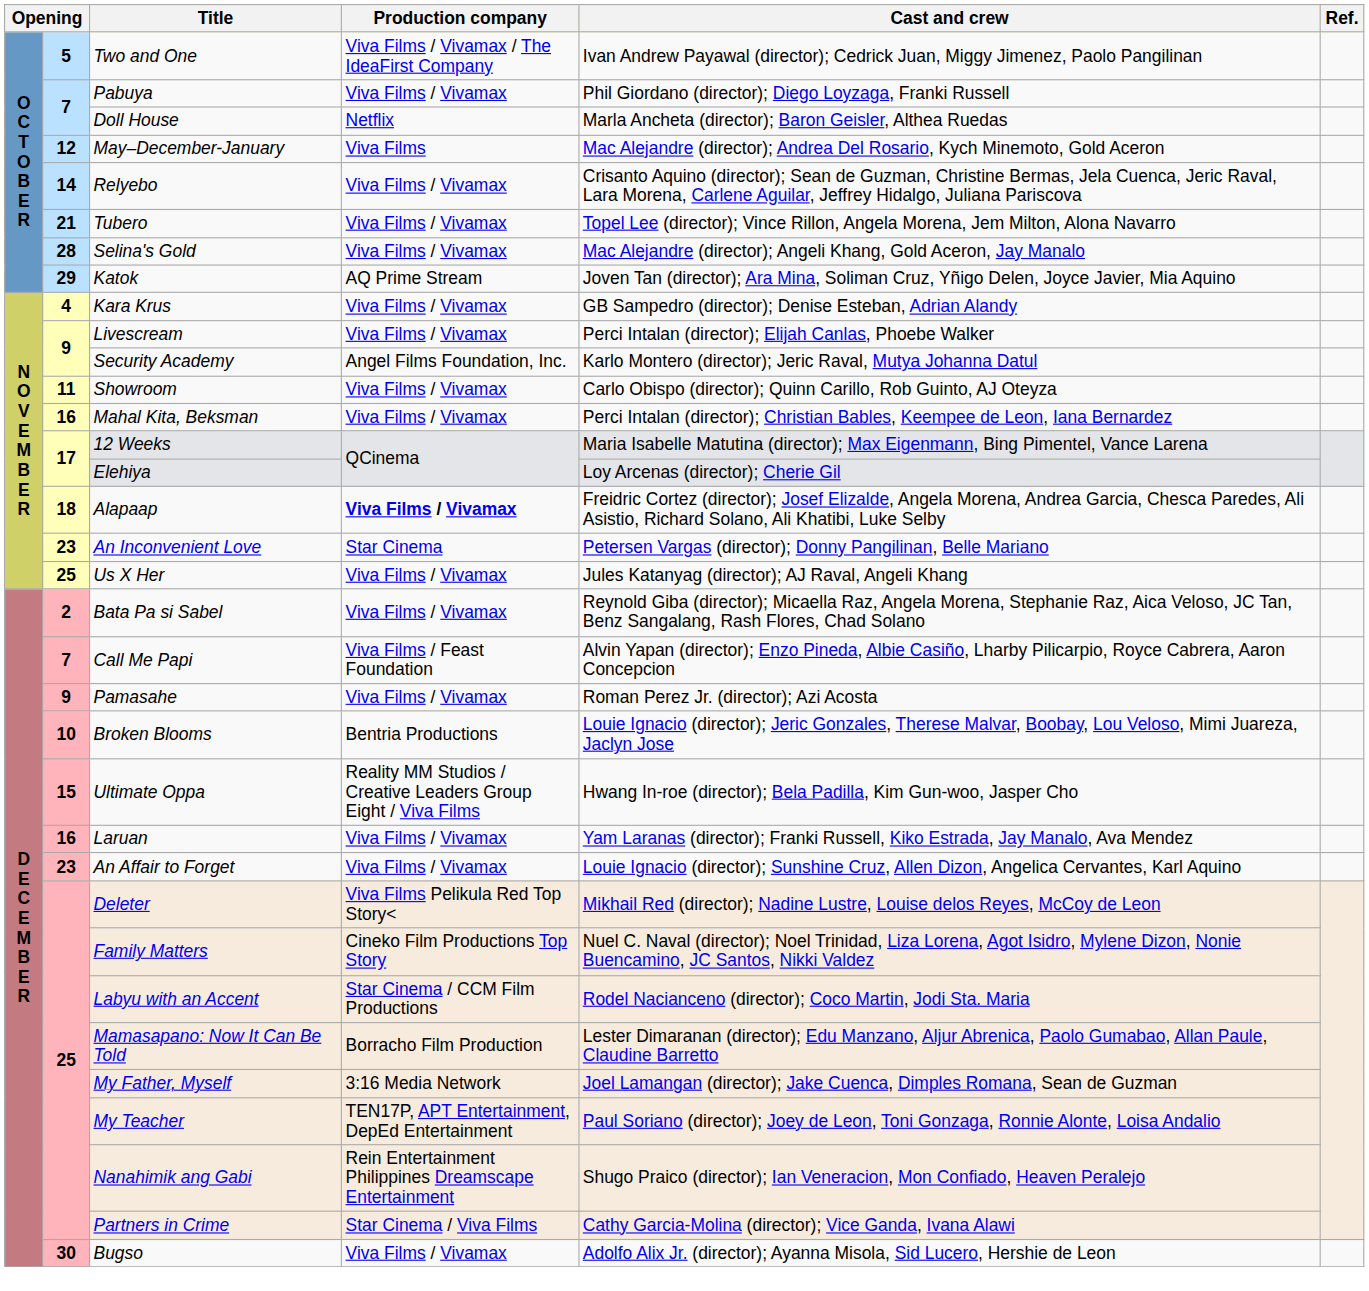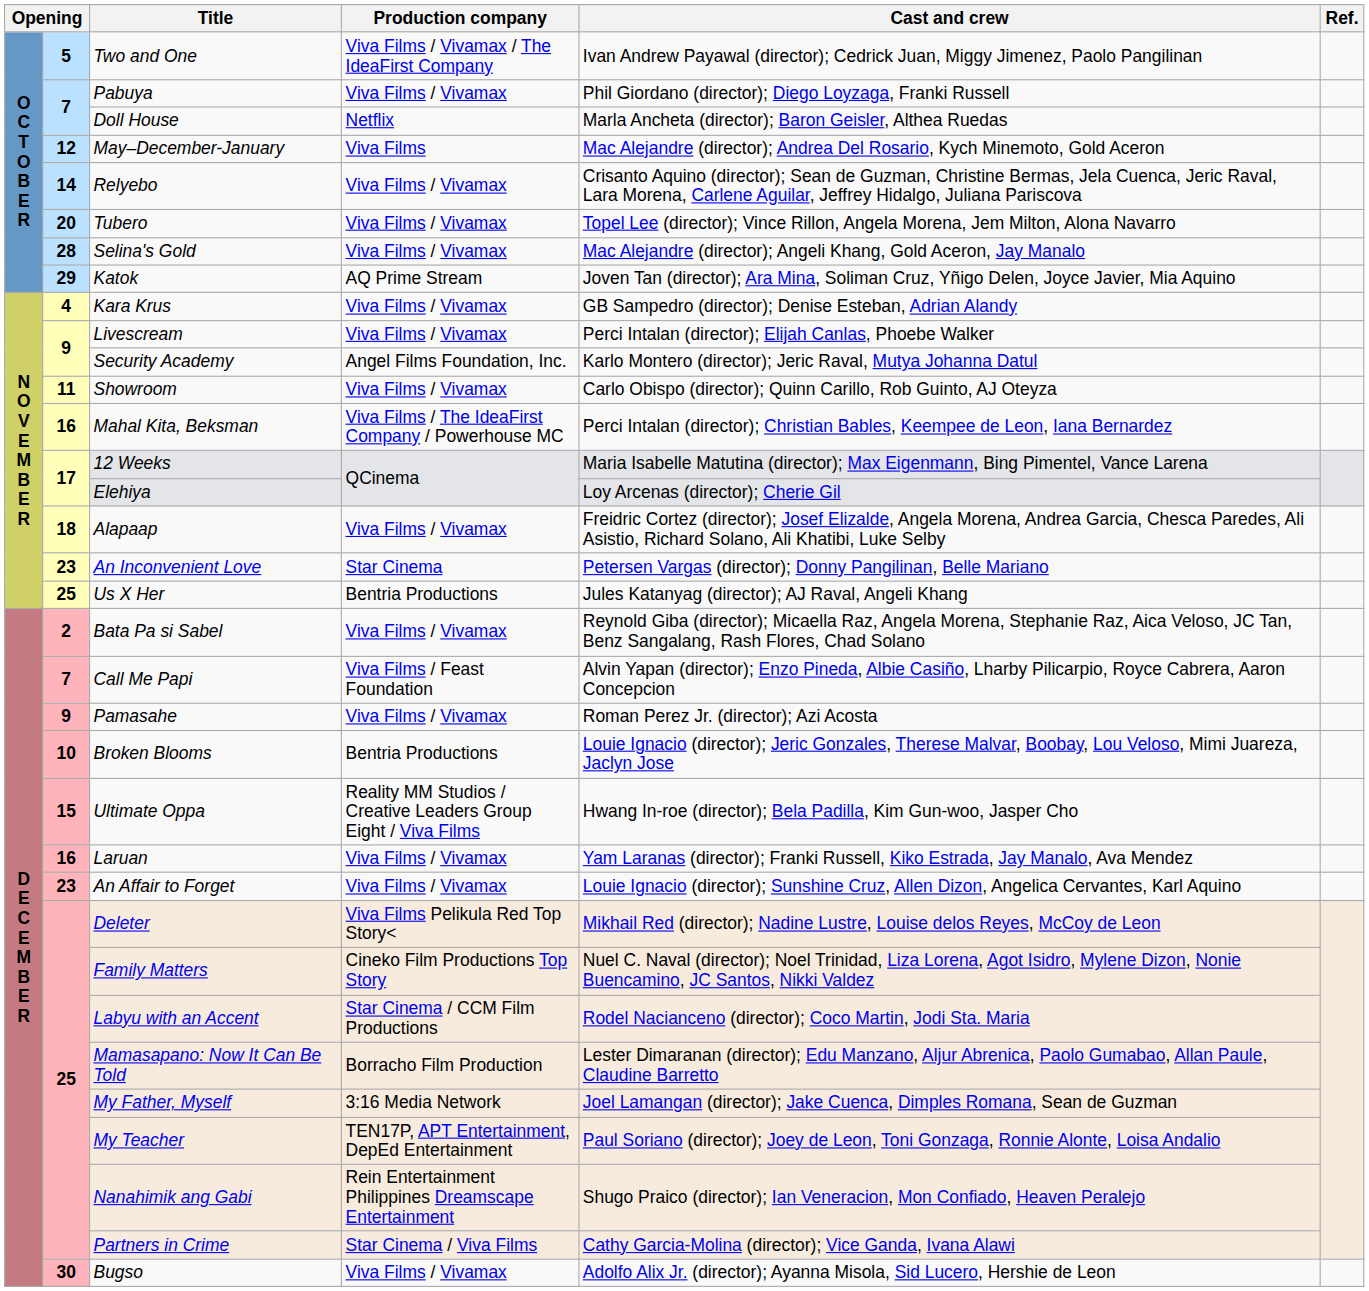(66, 223) 21 -> (66, 223) 20
(426, 417) Viva Films / Vivamax -> (455, 426) Viva Films / The IdeaFirst Company / Powerhouse MC
(431, 509) bold -> (426, 529) normal
(426, 575) Viva Films / Vivamax -> (422, 594) Bentria Productions
